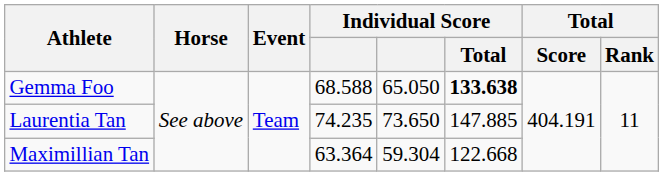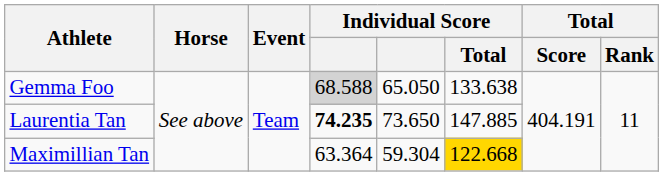(344, 87) no background -> (344, 87) lightgrey background
(484, 87) bold -> (484, 87) normal
(344, 120) normal -> (344, 120) bold
(484, 154) no background -> (484, 154) gold background
